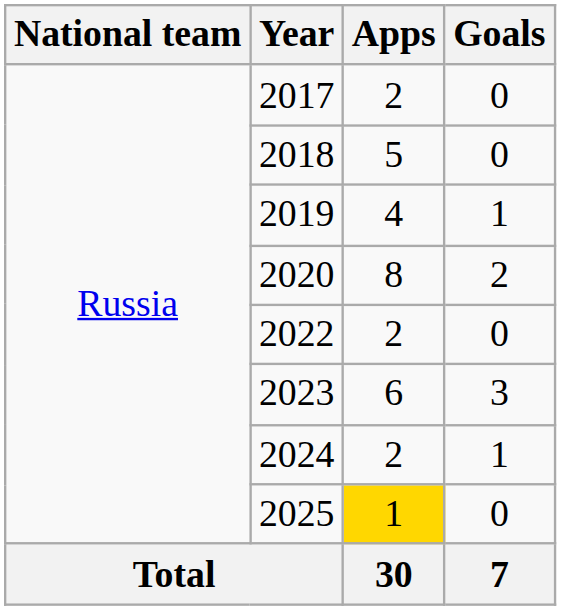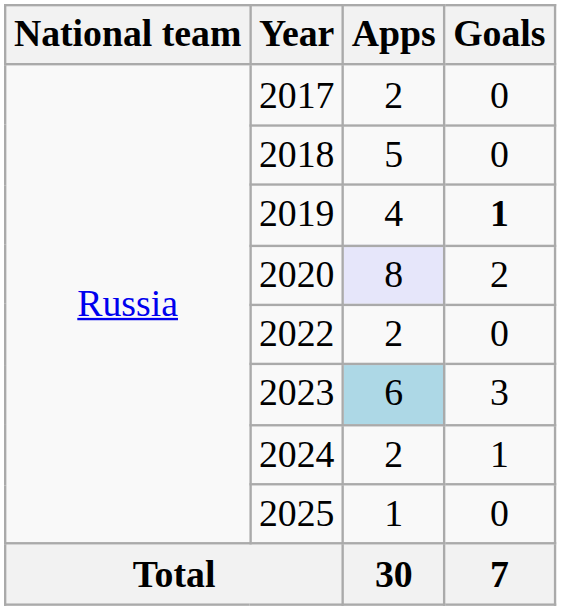(499, 214) normal -> (499, 214) bold
(394, 273) no background -> (394, 273) lavender background
(394, 393) no background -> (394, 393) lightblue background
(394, 513) gold background -> (394, 513) no background
